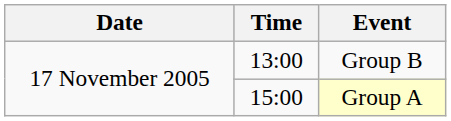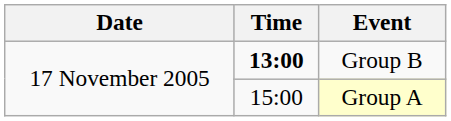(276, 60) normal -> (276, 60) bold
